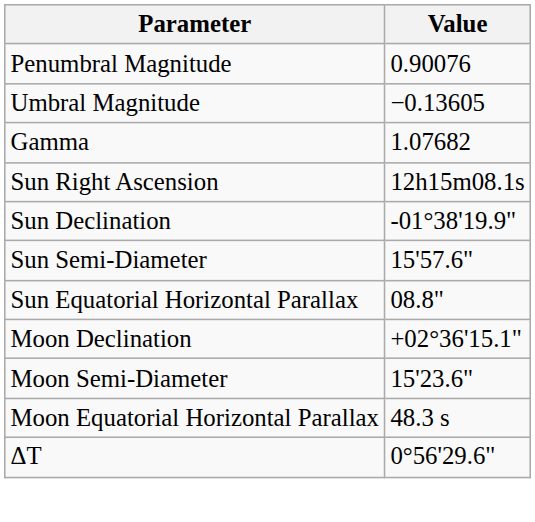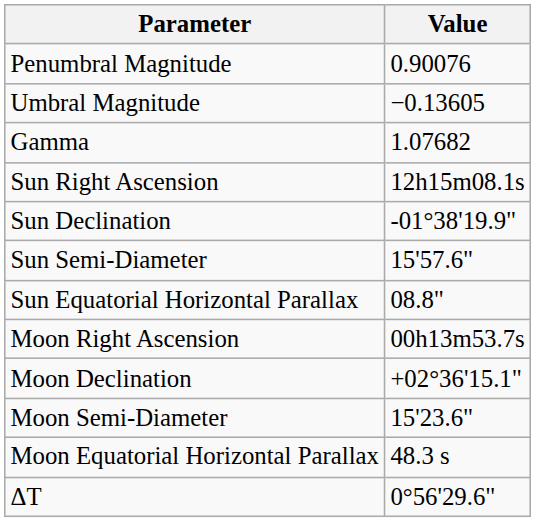+ row: (125, 338)
